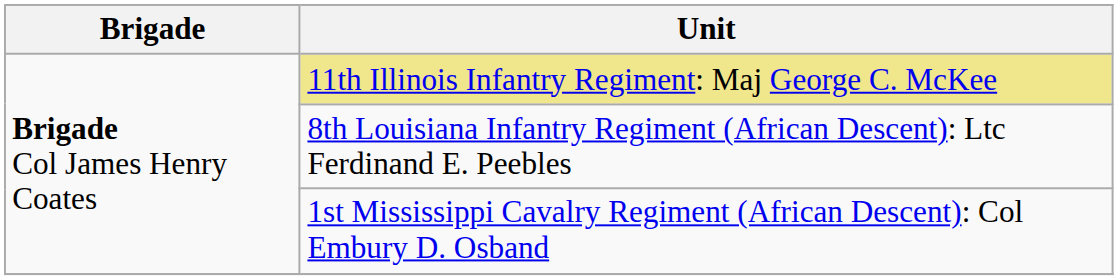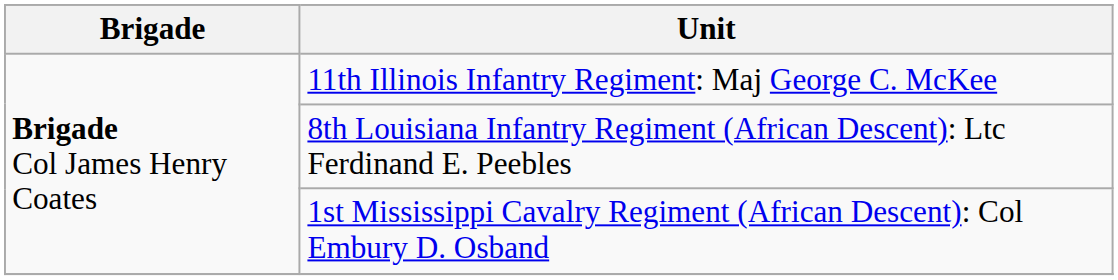(652, 78) khaki background -> (652, 78) no background
